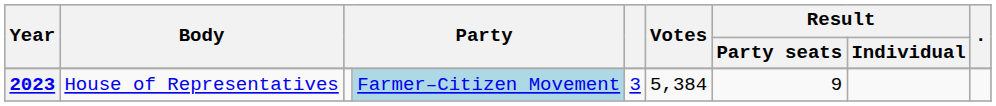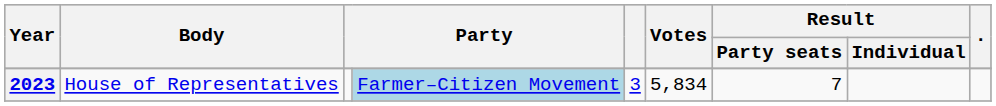(679, 85) 5,384 -> (679, 85) 5,834
(836, 85) 9 -> (836, 85) 7
